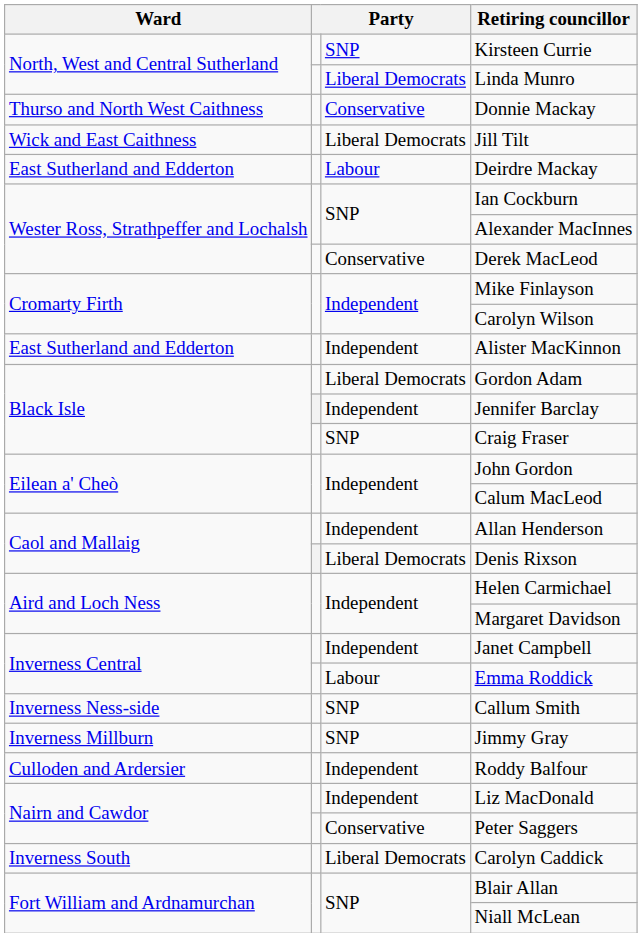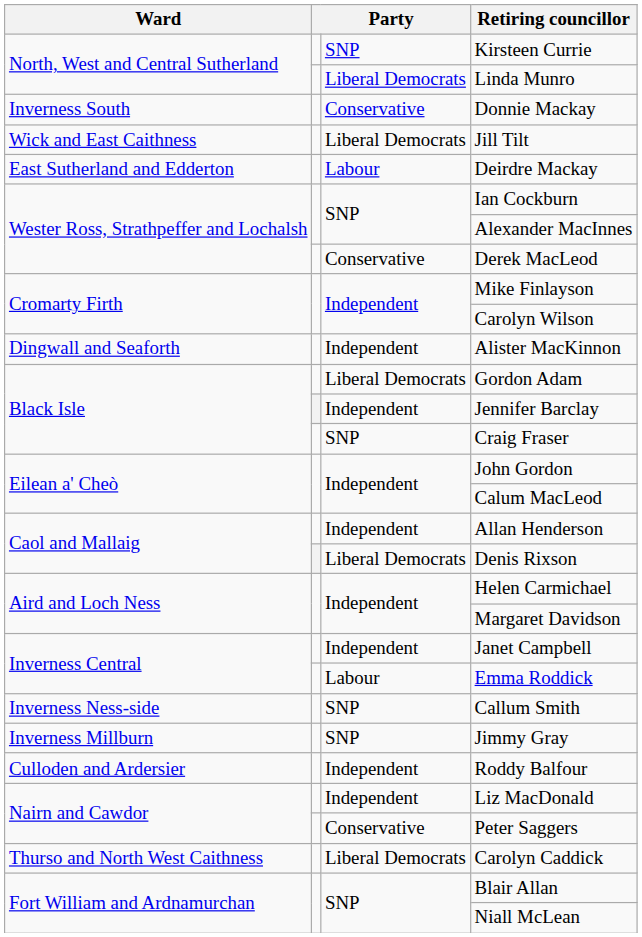(136, 109) Thurso and North West Caithness -> (70, 109) Inverness South
(121, 348) East Sutherland and Edderton -> (94, 348) Dingwall and Seaforth
(70, 857) Inverness South -> (136, 857) Thurso and North West Caithness
